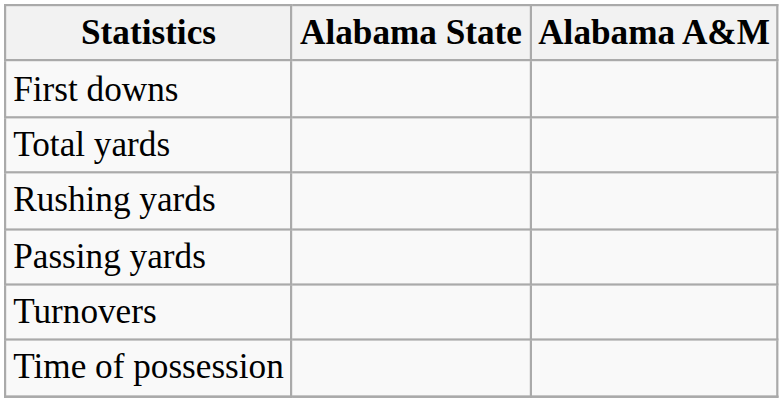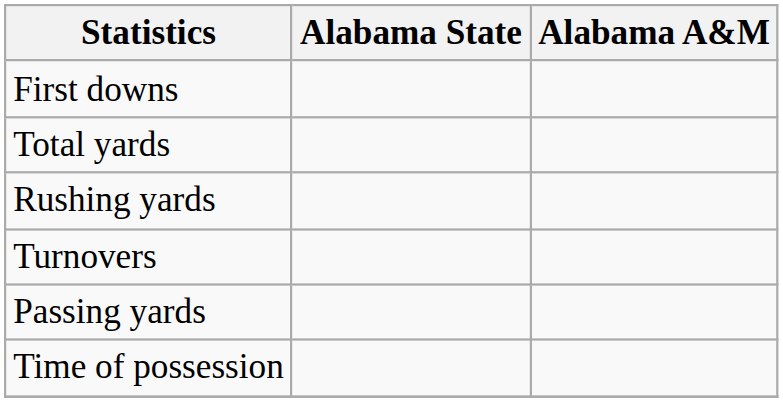rows swapped: (110, 255) <-> (85, 311)
